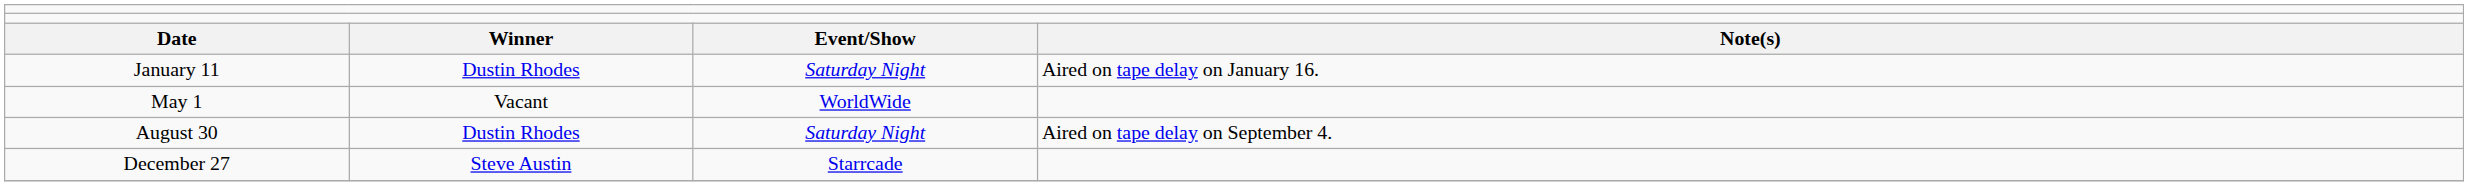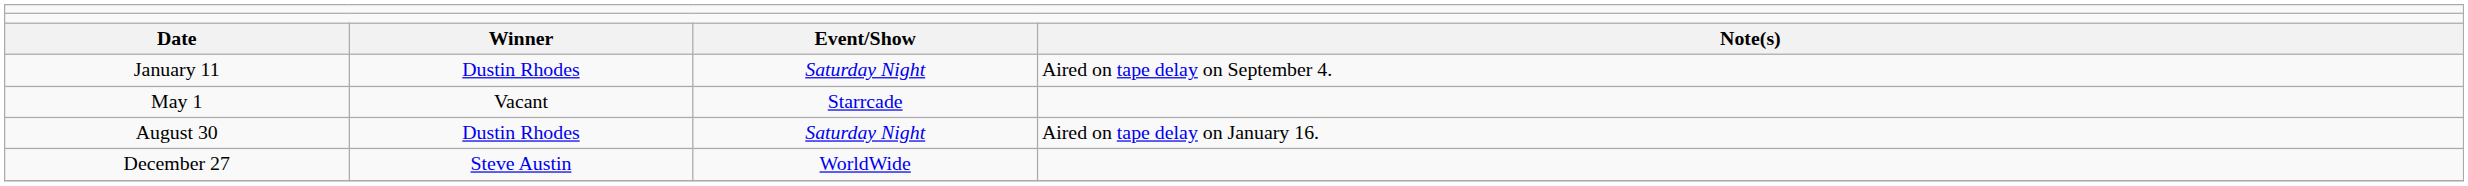(1180, 69) Aired on tape delay on January 16. -> (1187, 69) Aired on tape delay on September 4.
(865, 101) WorldWide -> (865, 101) Starrcade
(1187, 132) Aired on tape delay on September 4. -> (1180, 132) Aired on tape delay on January 16.
(865, 164) Starrcade -> (865, 164) WorldWide
